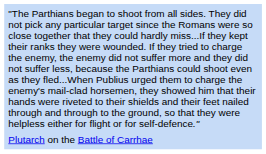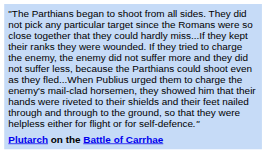(81, 139) normal -> (86, 139) bold
